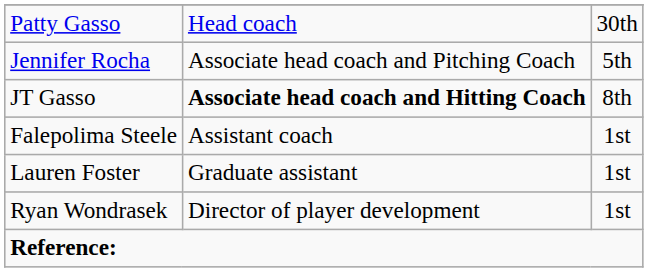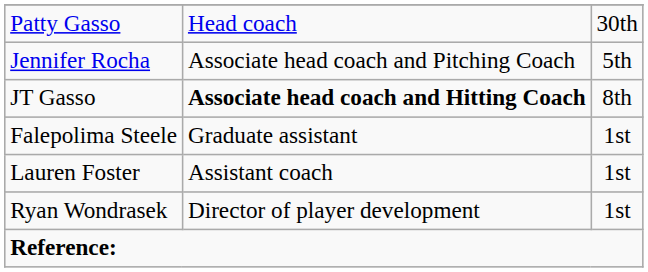(260, 135) Assistant coach -> (273, 135) Graduate assistant
(273, 172) Graduate assistant -> (260, 172) Assistant coach
